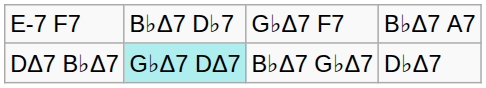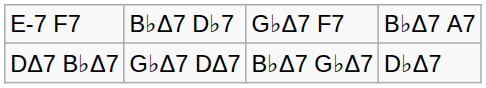(185, 63) paleturquoise background -> (185, 63) no background
